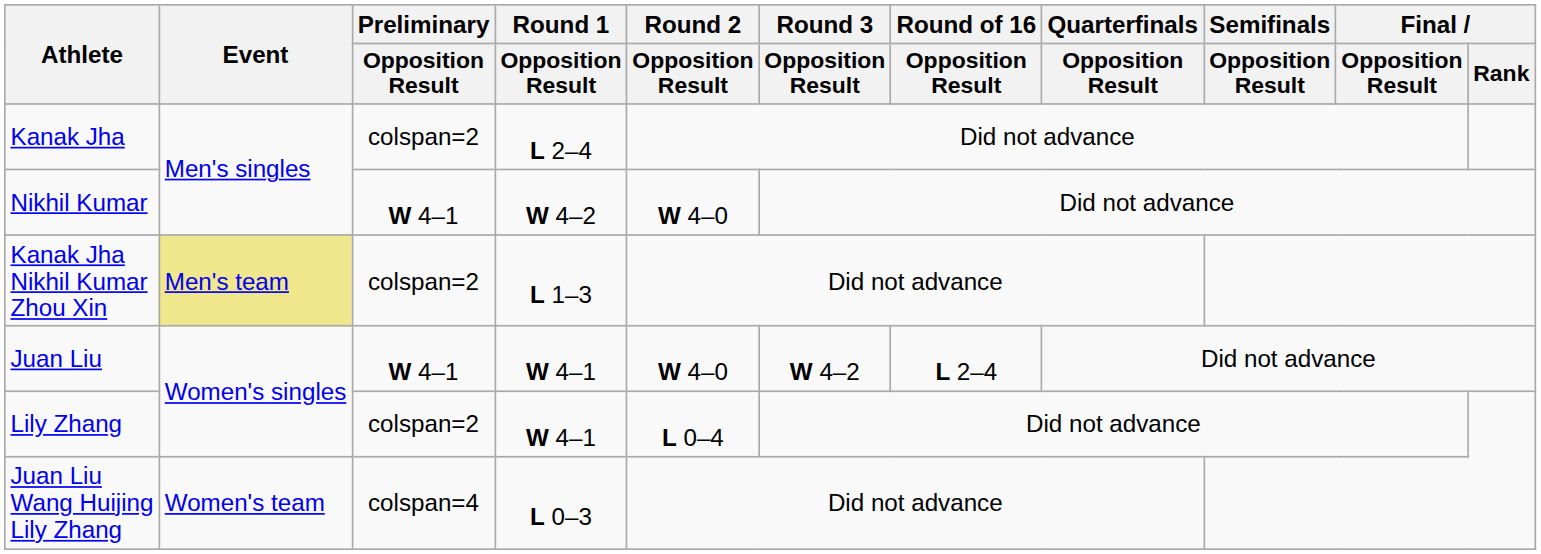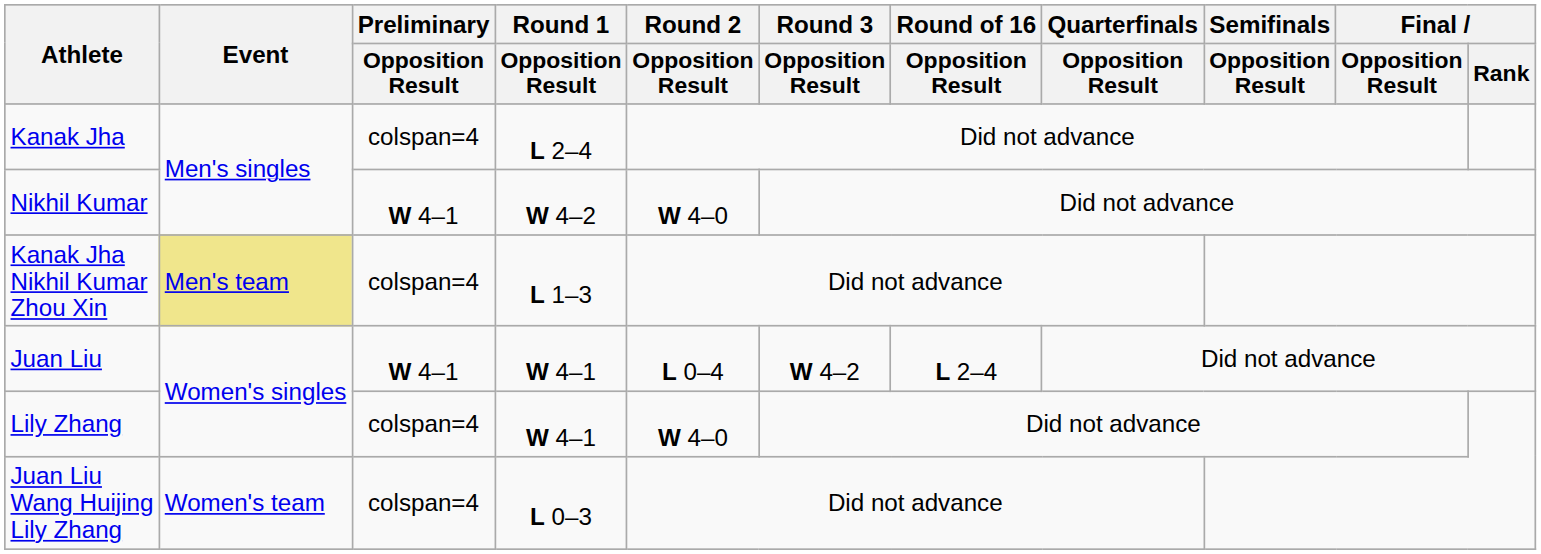(423, 137) colspan=2 -> (423, 137) colspan=4
(423, 281) colspan=2 -> (423, 281) colspan=4
(693, 373) W 4–0 -> (693, 373) L 0–4
(423, 425) colspan=2 -> (423, 425) colspan=4
(693, 438) L 0–4 -> (693, 438) W 4–0
